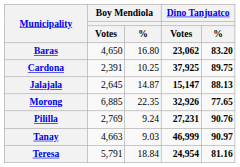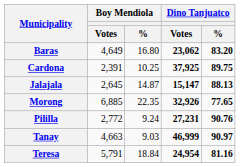(112, 51) 4,650 -> (112, 51) 4,649
(112, 119) 2,769 -> (112, 119) 2,772
